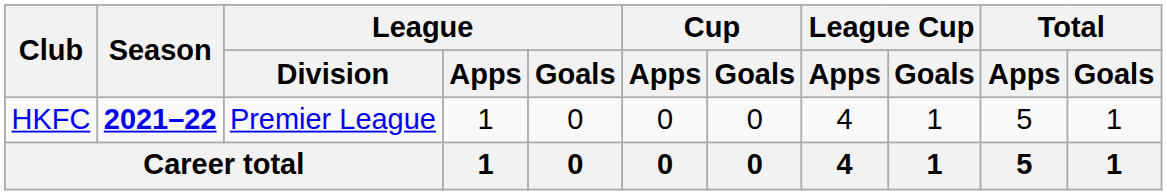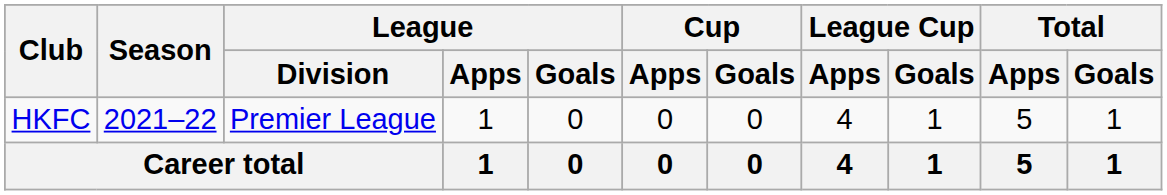(160, 119) bold -> (160, 119) normal
